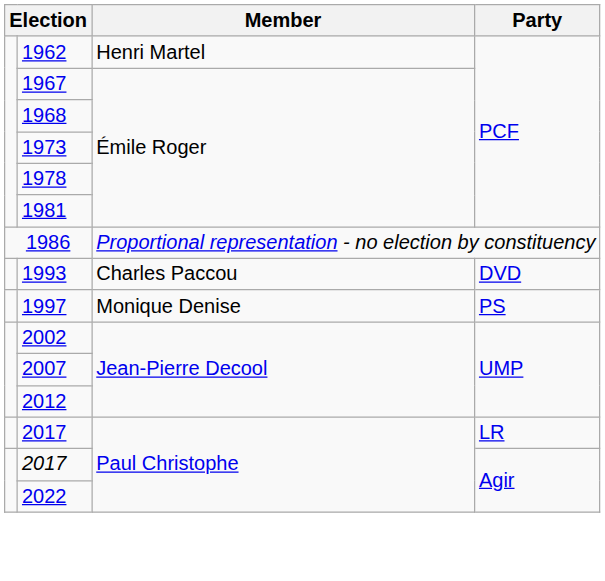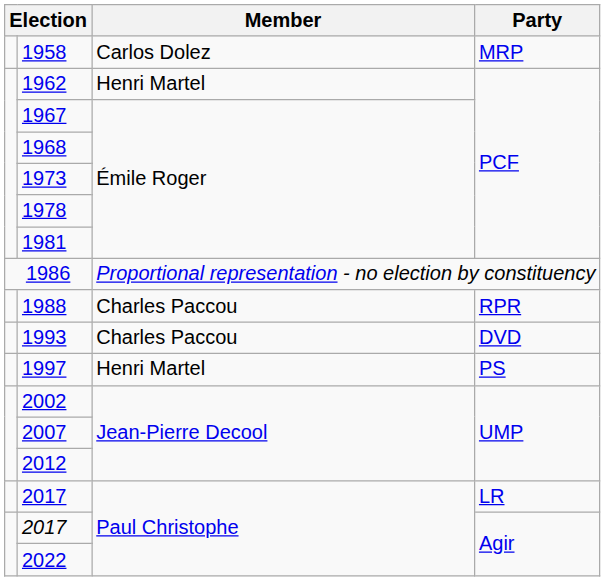+ row: (44, 52)
+ row: (44, 305)
(169, 305) Monique Denise -> (151, 369) Henri Martel
